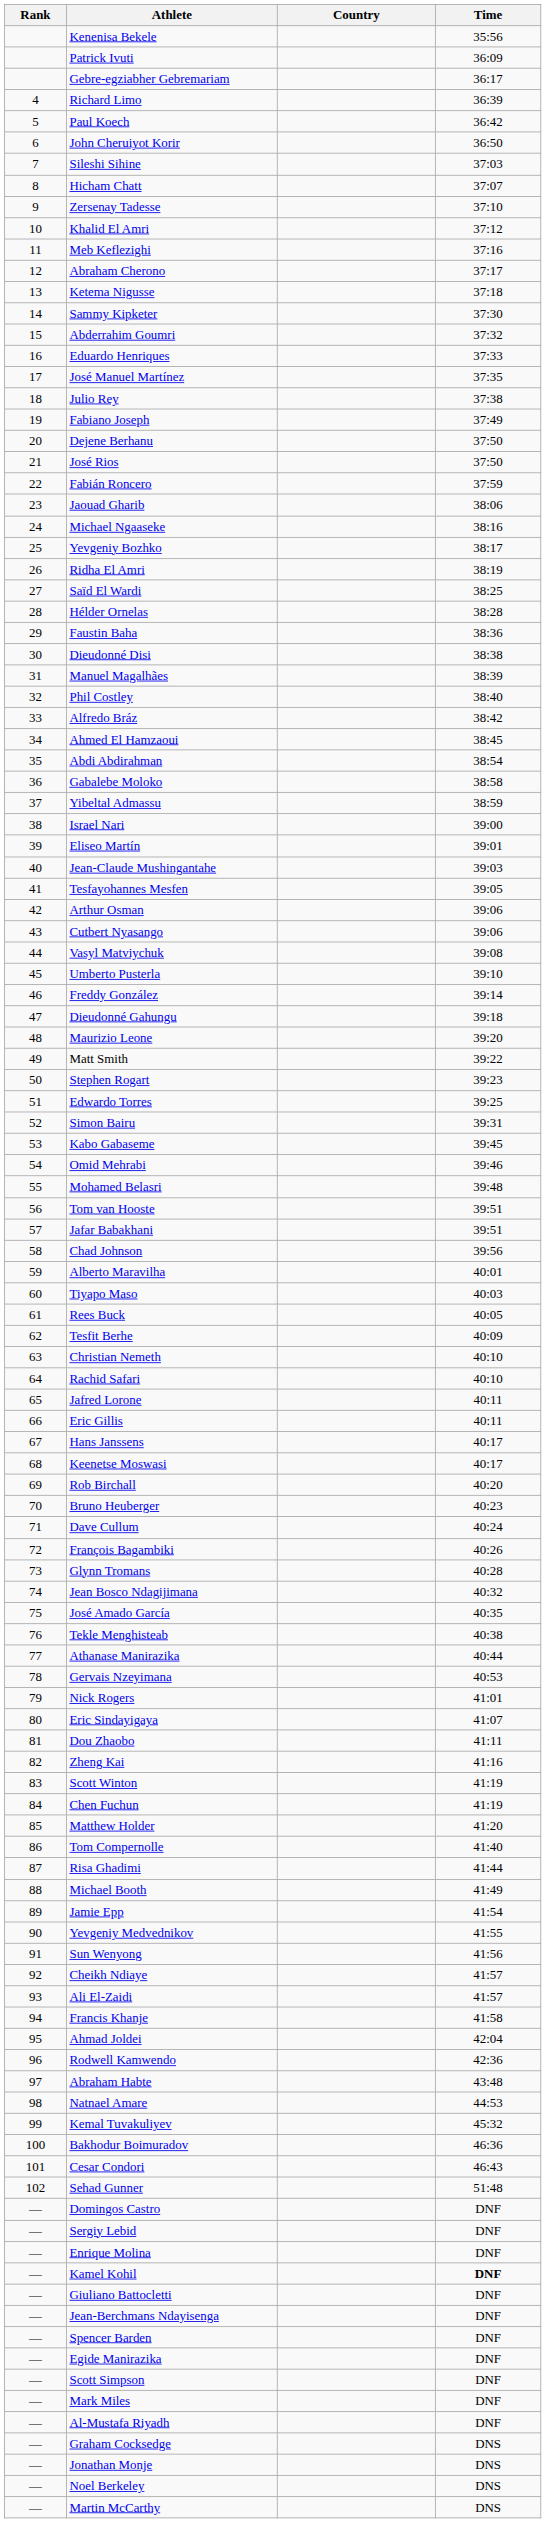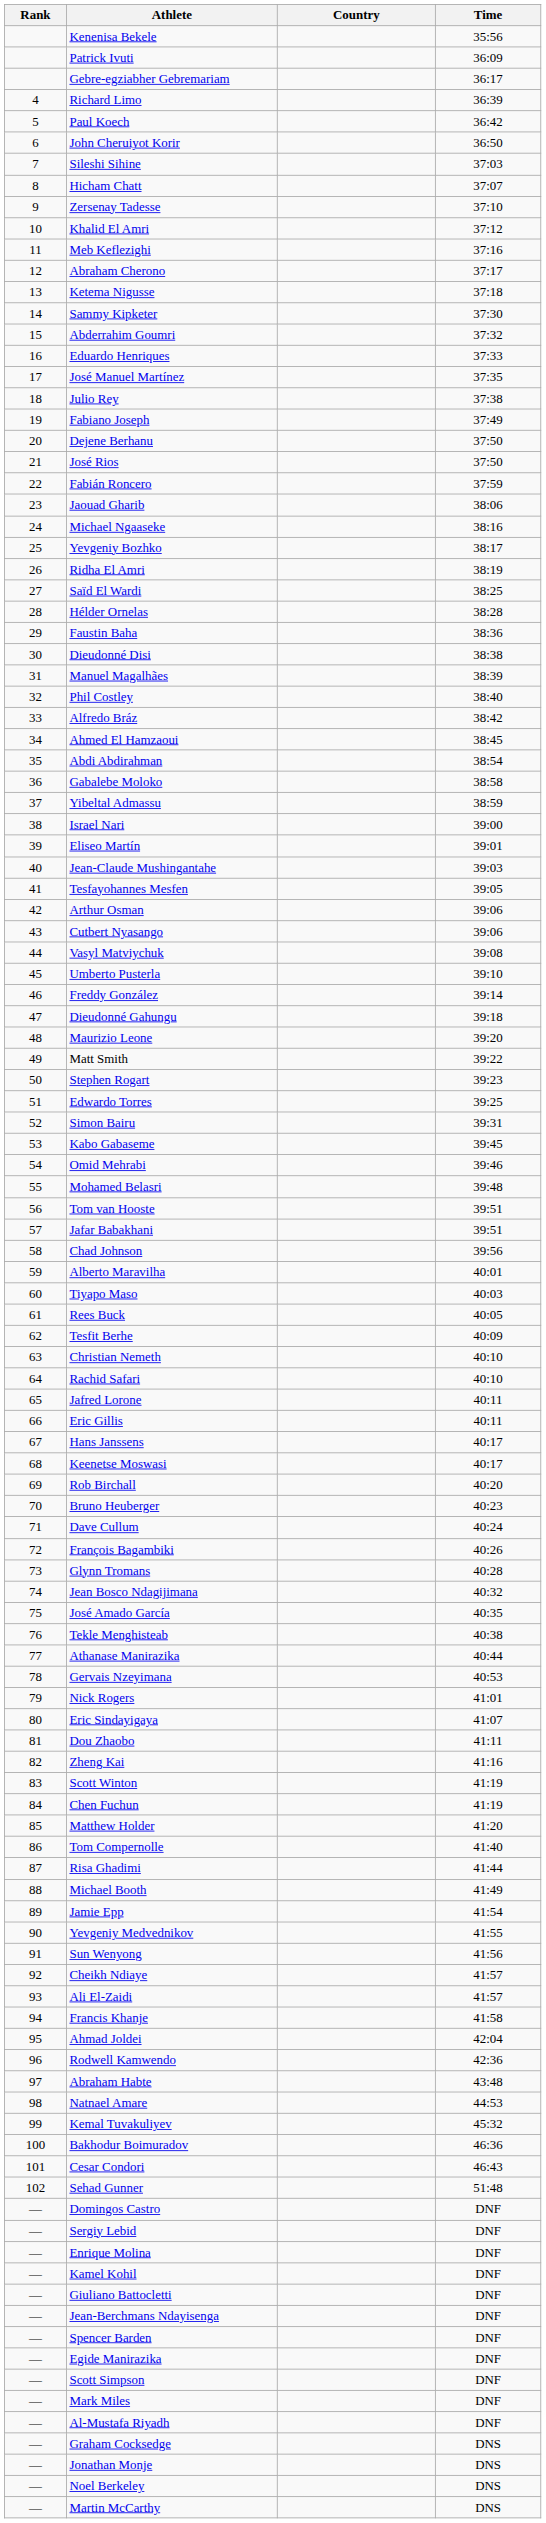(488, 2273) bold -> (488, 2273) normal
